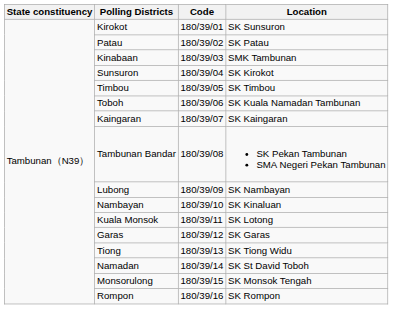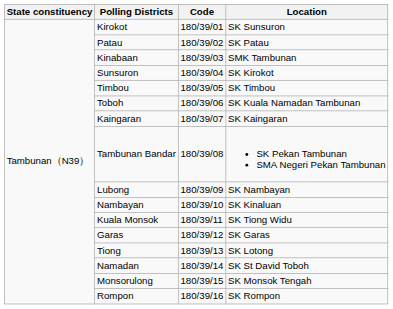(251, 220) SK Lotong -> (260, 220) SK Tiong Widu
(260, 250) SK Tiong Widu -> (251, 250) SK Lotong
